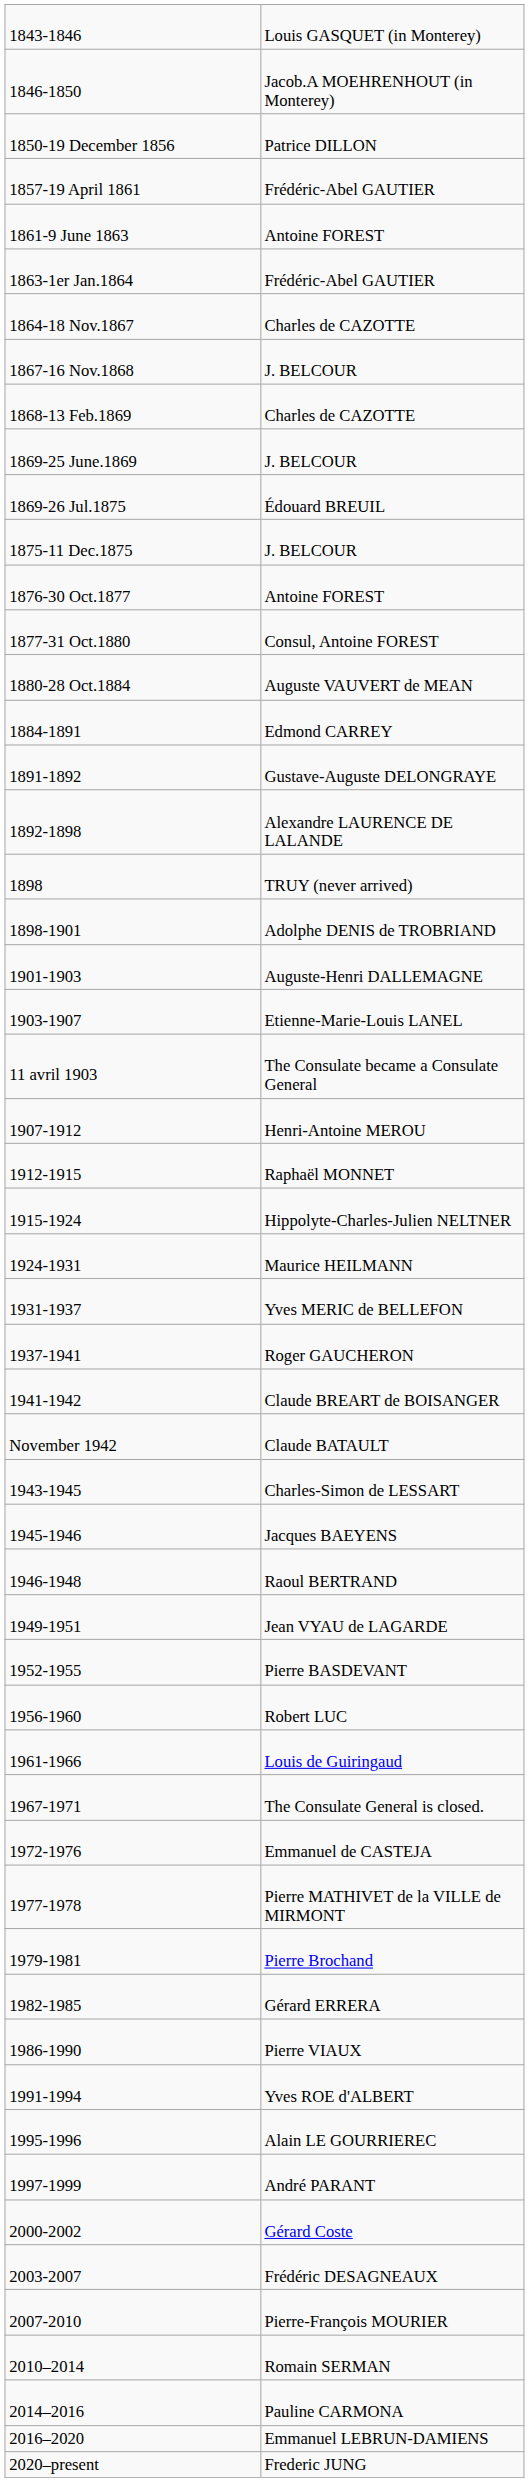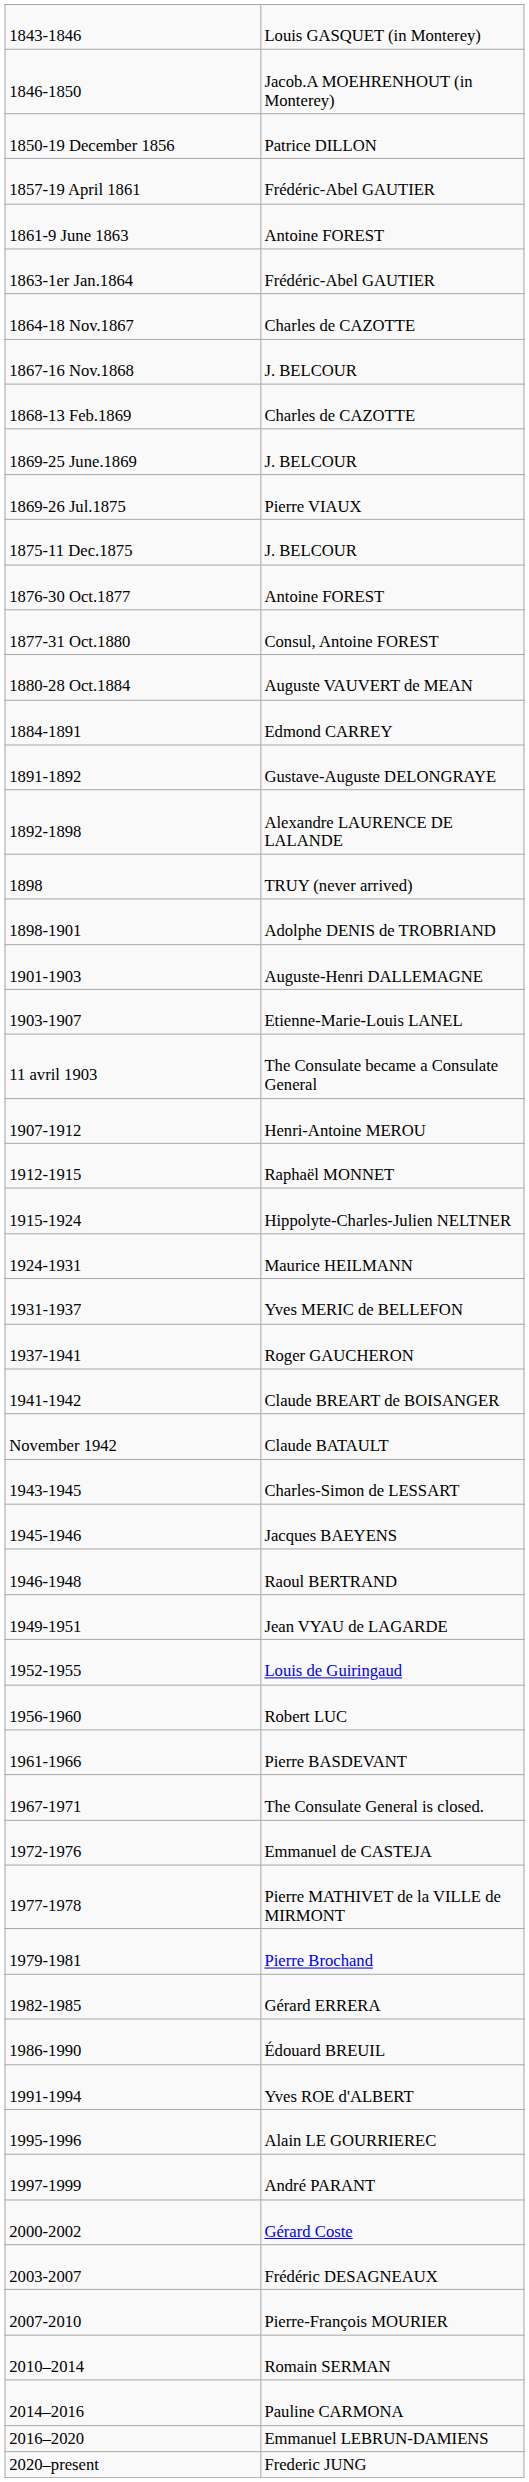(325, 506) Édouard BREUIL -> (313, 506) Pierre VIAUX
(336, 1671) Pierre BASDEVANT -> (333, 1671) Louis de Guiringaud
(333, 1761) Louis de Guiringaud -> (336, 1761) Pierre BASDEVANT
(313, 2051) Pierre VIAUX -> (325, 2051) Édouard BREUIL
